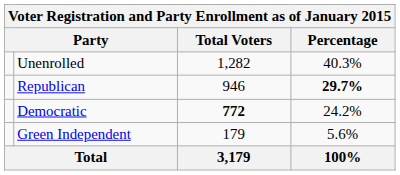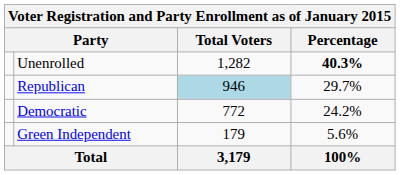(343, 63) normal -> (343, 63) bold
(234, 87) no background -> (234, 87) lightblue background
(343, 87) bold -> (343, 87) normal
(234, 110) bold -> (234, 110) normal
